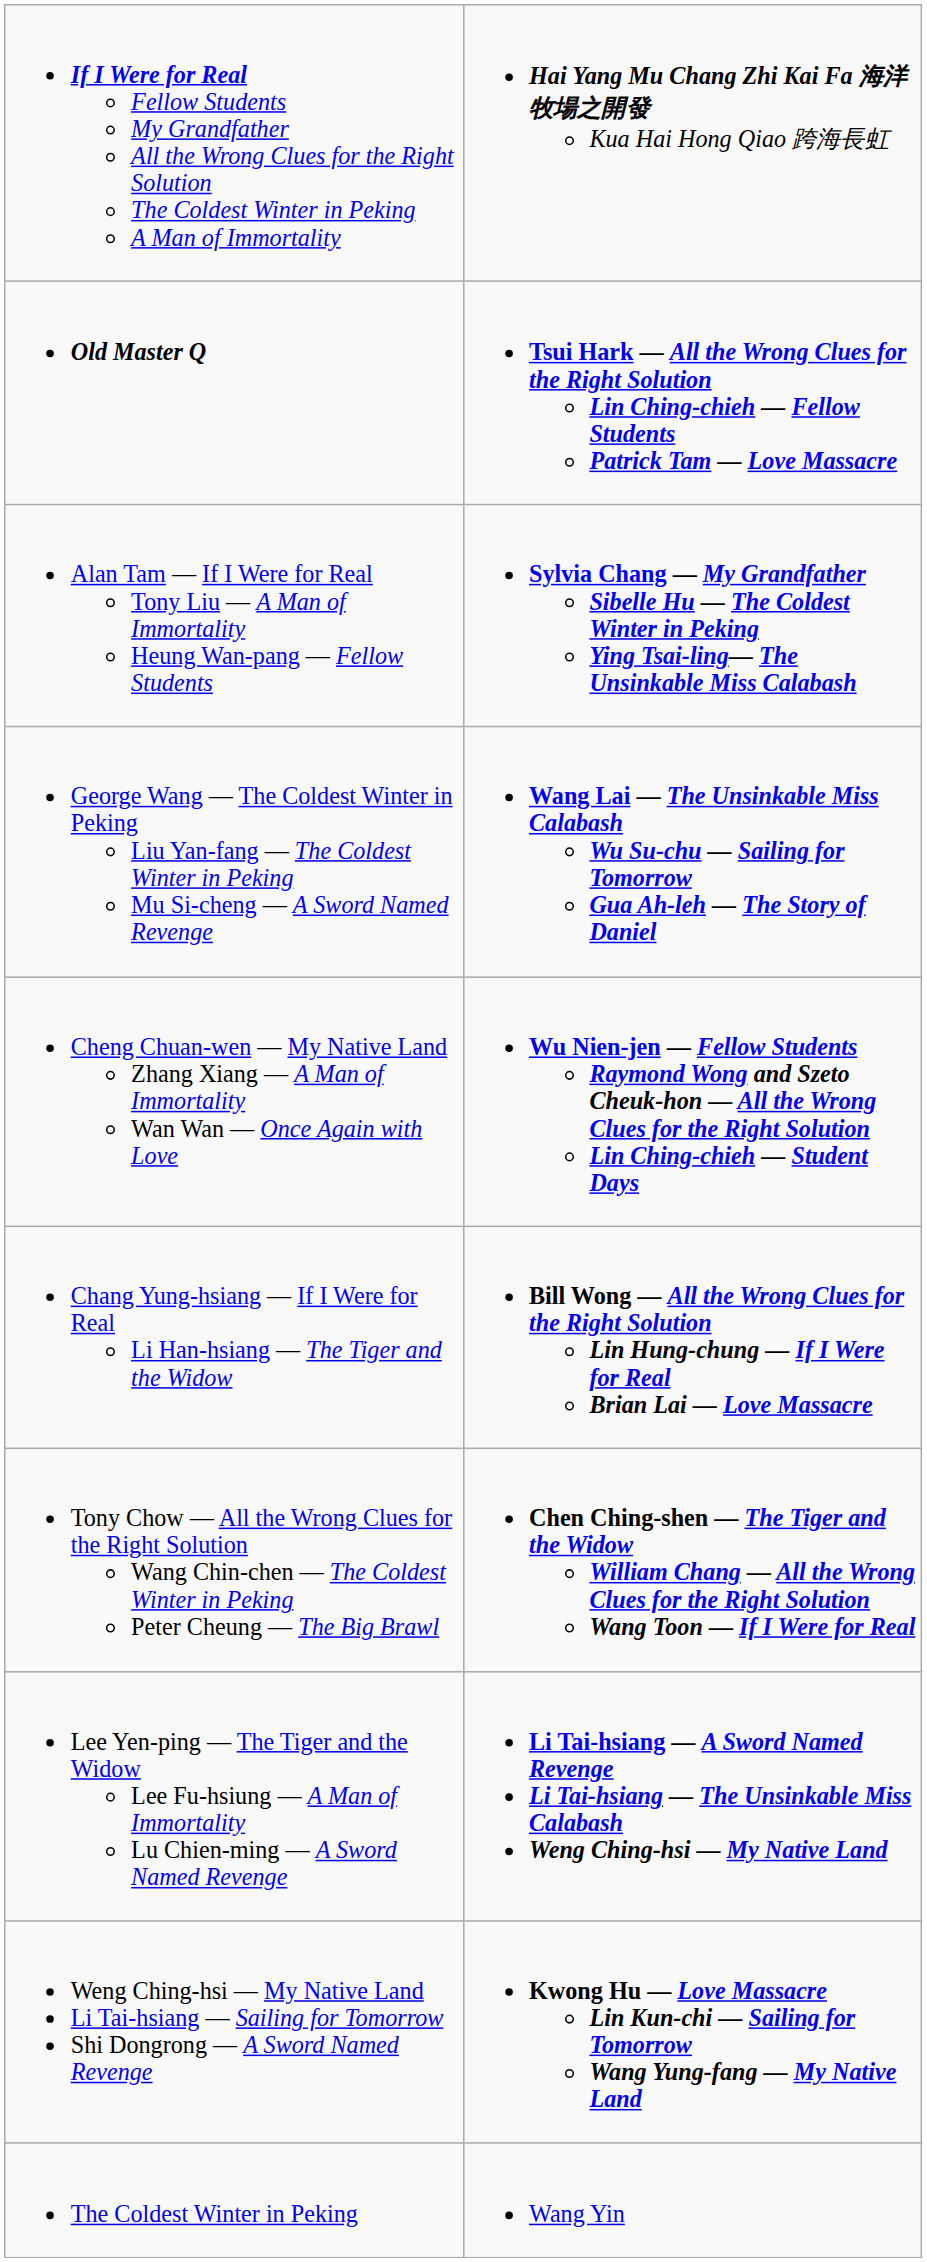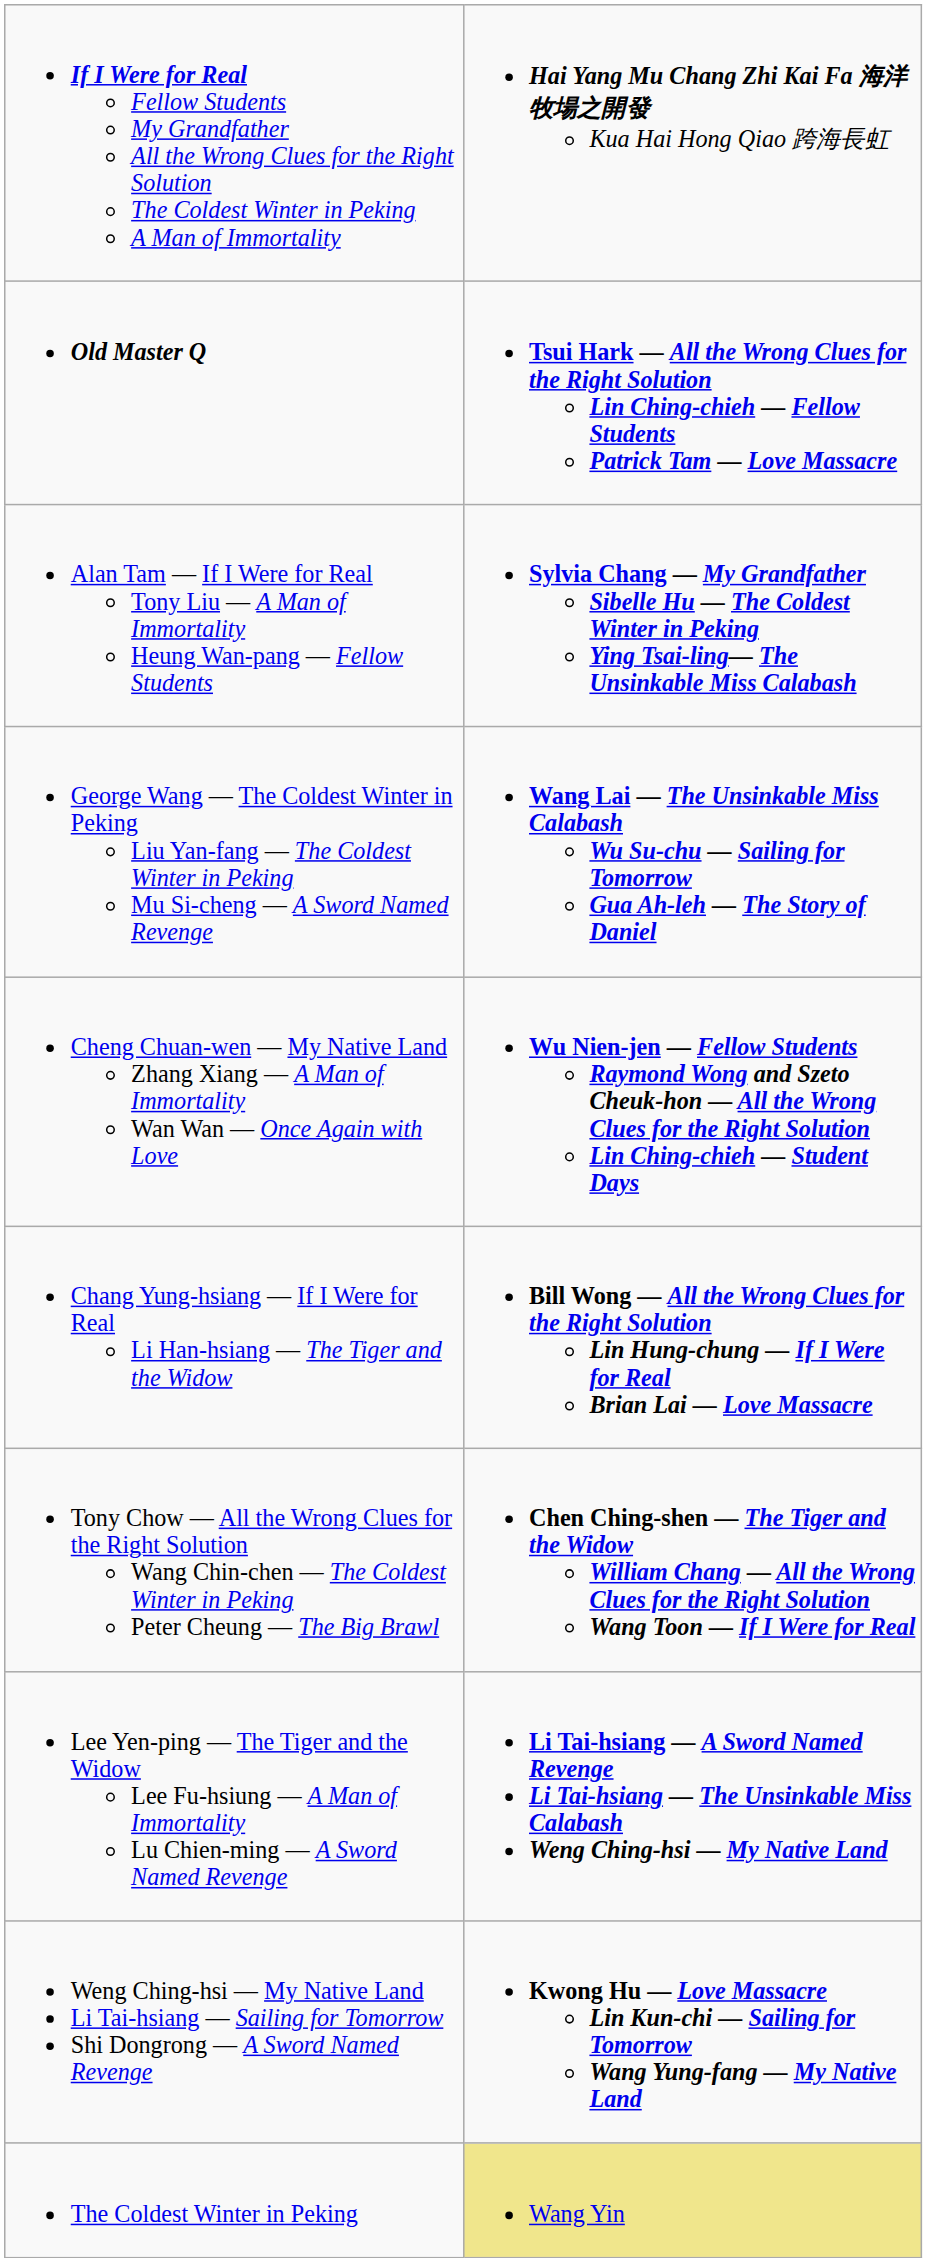(692, 2214) no background -> (692, 2214) khaki background
